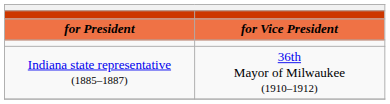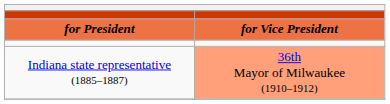(289, 73) no background -> (289, 73) lightsalmon background
